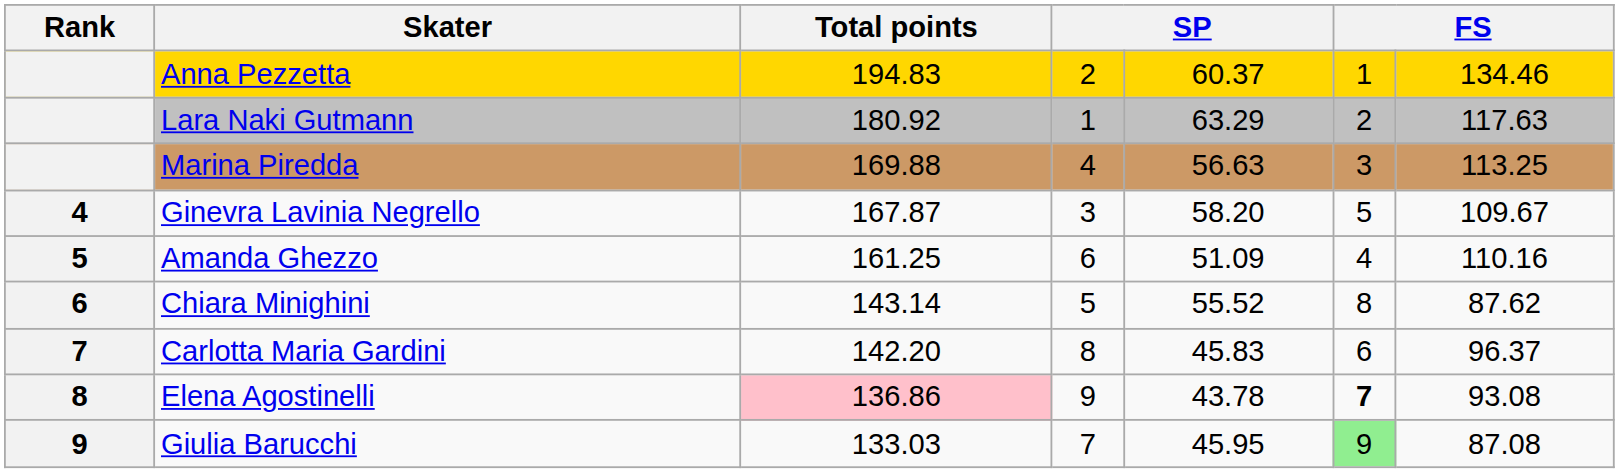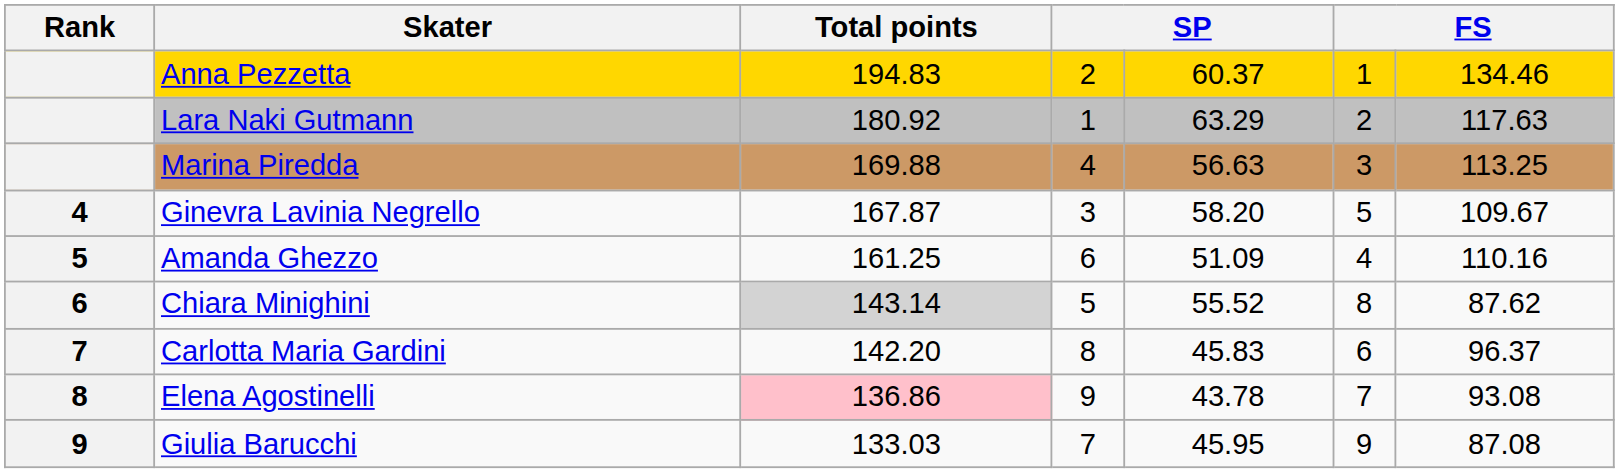(896, 304) no background -> (896, 304) lightgrey background
(1364, 397) bold -> (1364, 397) normal
(1364, 443) lightgreen background -> (1364, 443) no background
